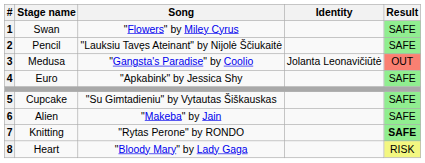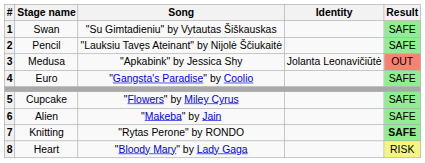(181, 29) "Flowers" by Miley Cyrus -> (181, 29) "Su Gimtadieniu" by Vytautas Šiškauskas
(181, 62) "Gangsta's Paradise" by Coolio -> (181, 62) "Apkabink" by Jessica Shy
(181, 78) "Apkabink" by Jessica Shy -> (181, 78) "Gangsta's Paradise" by Coolio
(181, 100) "Su Gimtadieniu" by Vytautas Šiškauskas -> (181, 100) "Flowers" by Miley Cyrus
